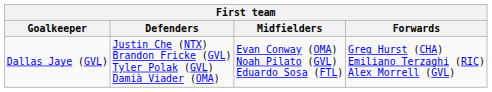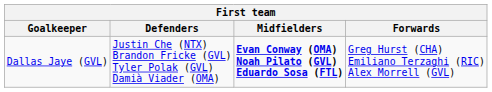(290, 62) normal -> (290, 62) bold
